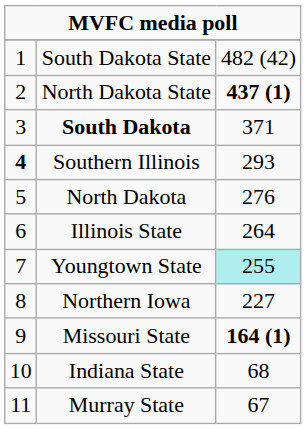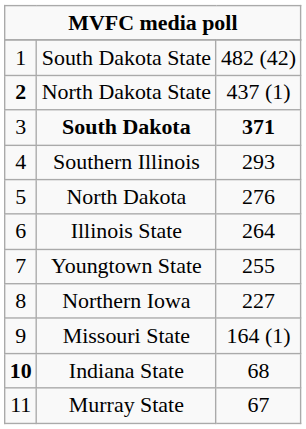(21, 92) normal -> (21, 92) bold
(259, 92) bold -> (259, 92) normal
(259, 127) normal -> (259, 127) bold
(21, 161) bold -> (21, 161) normal
(259, 266) paleturquoise background -> (259, 266) no background
(259, 335) bold -> (259, 335) normal
(21, 370) normal -> (21, 370) bold
